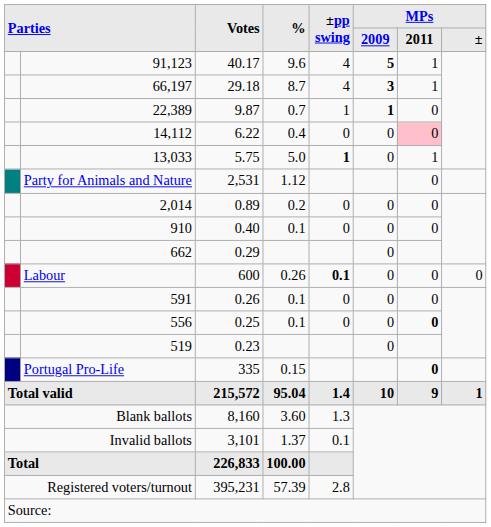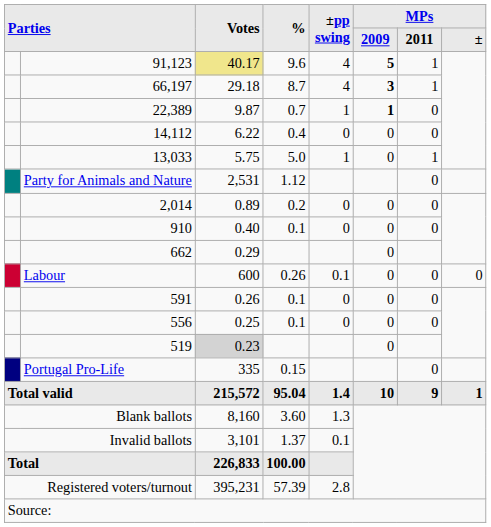(244, 63) no background -> (244, 63) khaki background
(435, 134) pink background -> (435, 134) no background
(346, 157) bold -> (346, 157) normal
(341, 275) bold -> (341, 275) normal
(435, 322) bold -> (435, 322) normal
(247, 346) no background -> (247, 346) lightgrey background
(435, 369) bold -> (435, 369) normal
